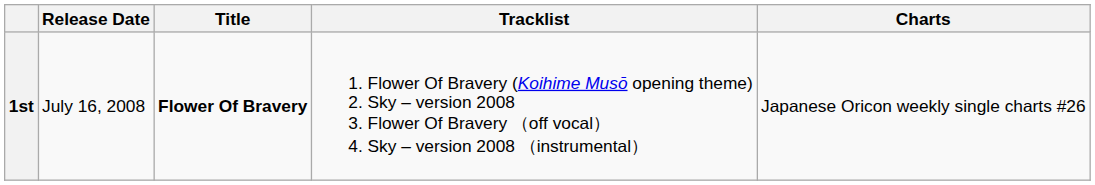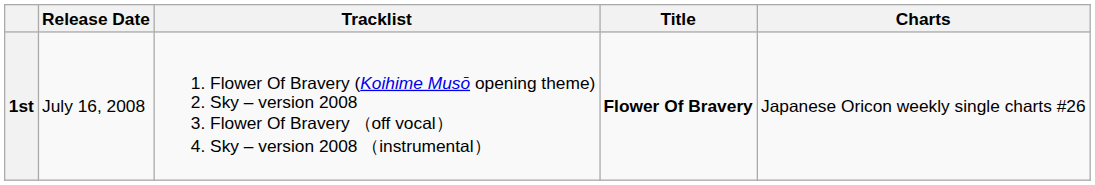columns swapped: (233, 19) <-> (534, 19)
